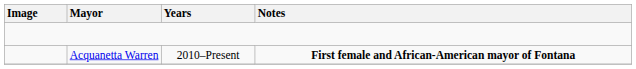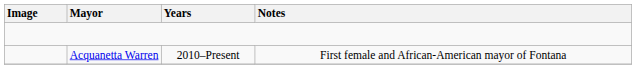(443, 54) bold -> (443, 54) normal
